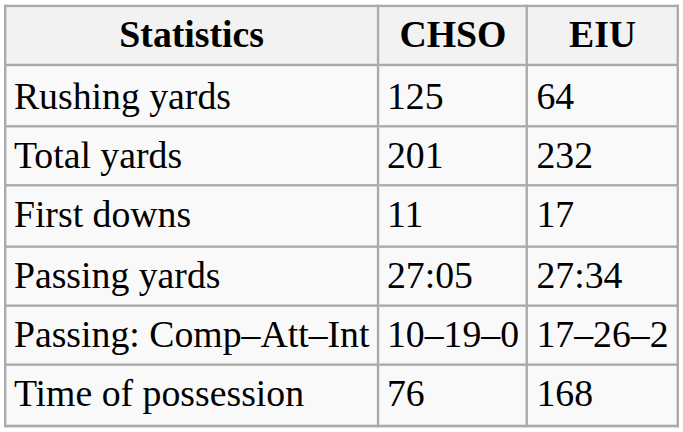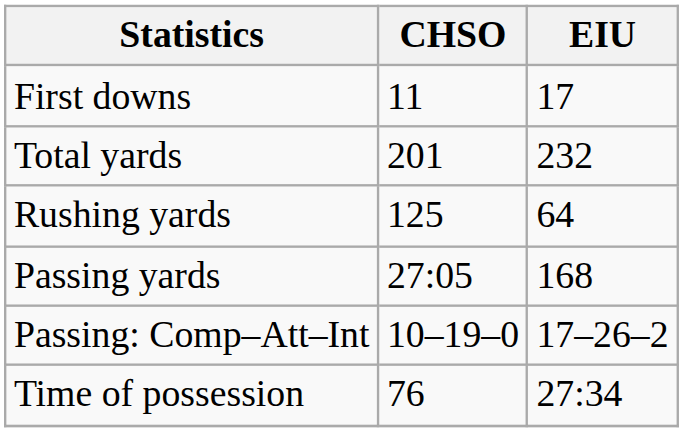rows swapped: (103, 214) <-> (122, 95)
(579, 274) 27:34 -> (565, 274) 168
(565, 394) 168 -> (579, 394) 27:34
